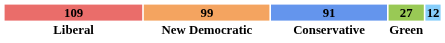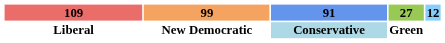(329, 30) no background -> (329, 30) lightblue background
